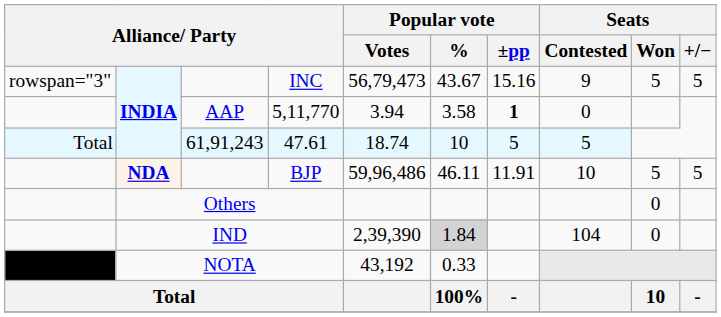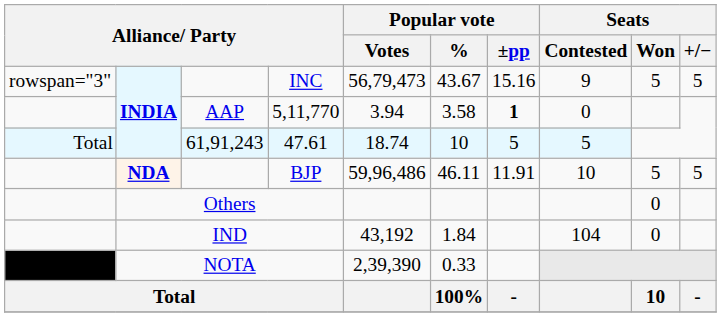(387, 234) 2,39,390 -> (387, 234) 43,192
(459, 234) lightgrey background -> (459, 234) no background
(387, 265) 43,192 -> (387, 265) 2,39,390
